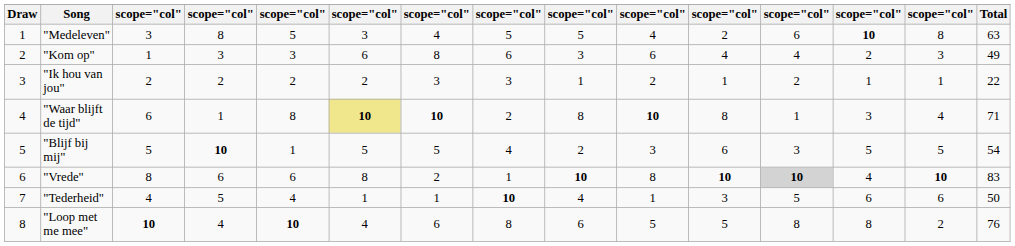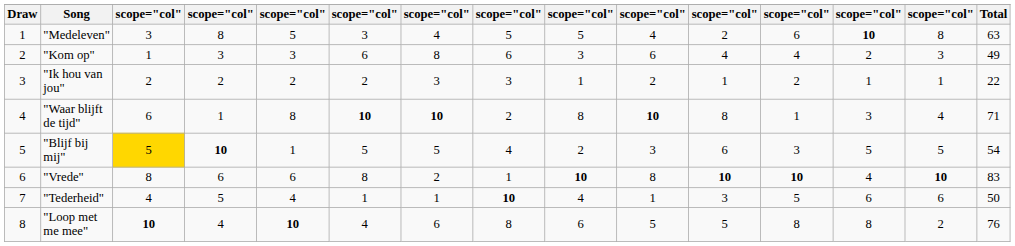(365, 116) khaki background -> (365, 116) no background
(149, 150) no background -> (149, 150) gold background
(797, 177) lightgrey background -> (797, 177) no background
